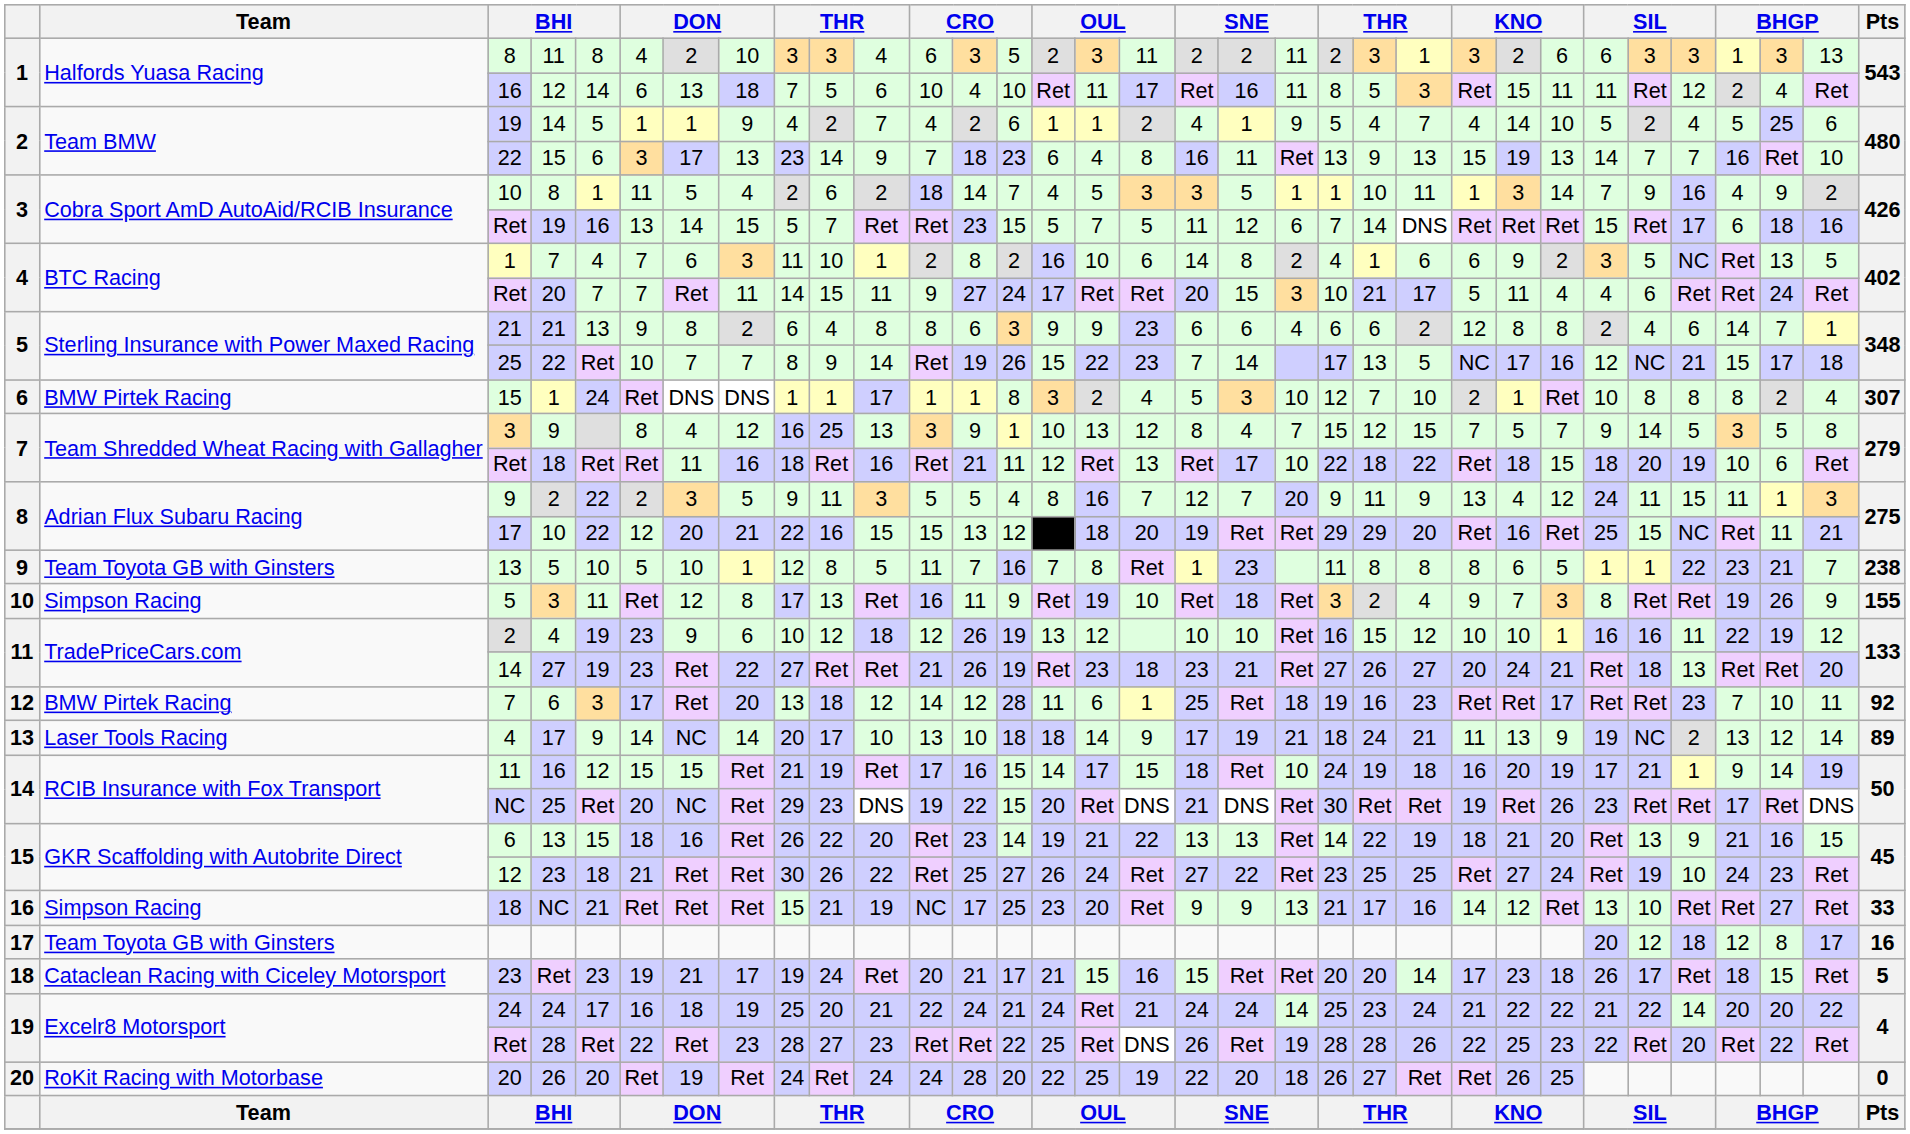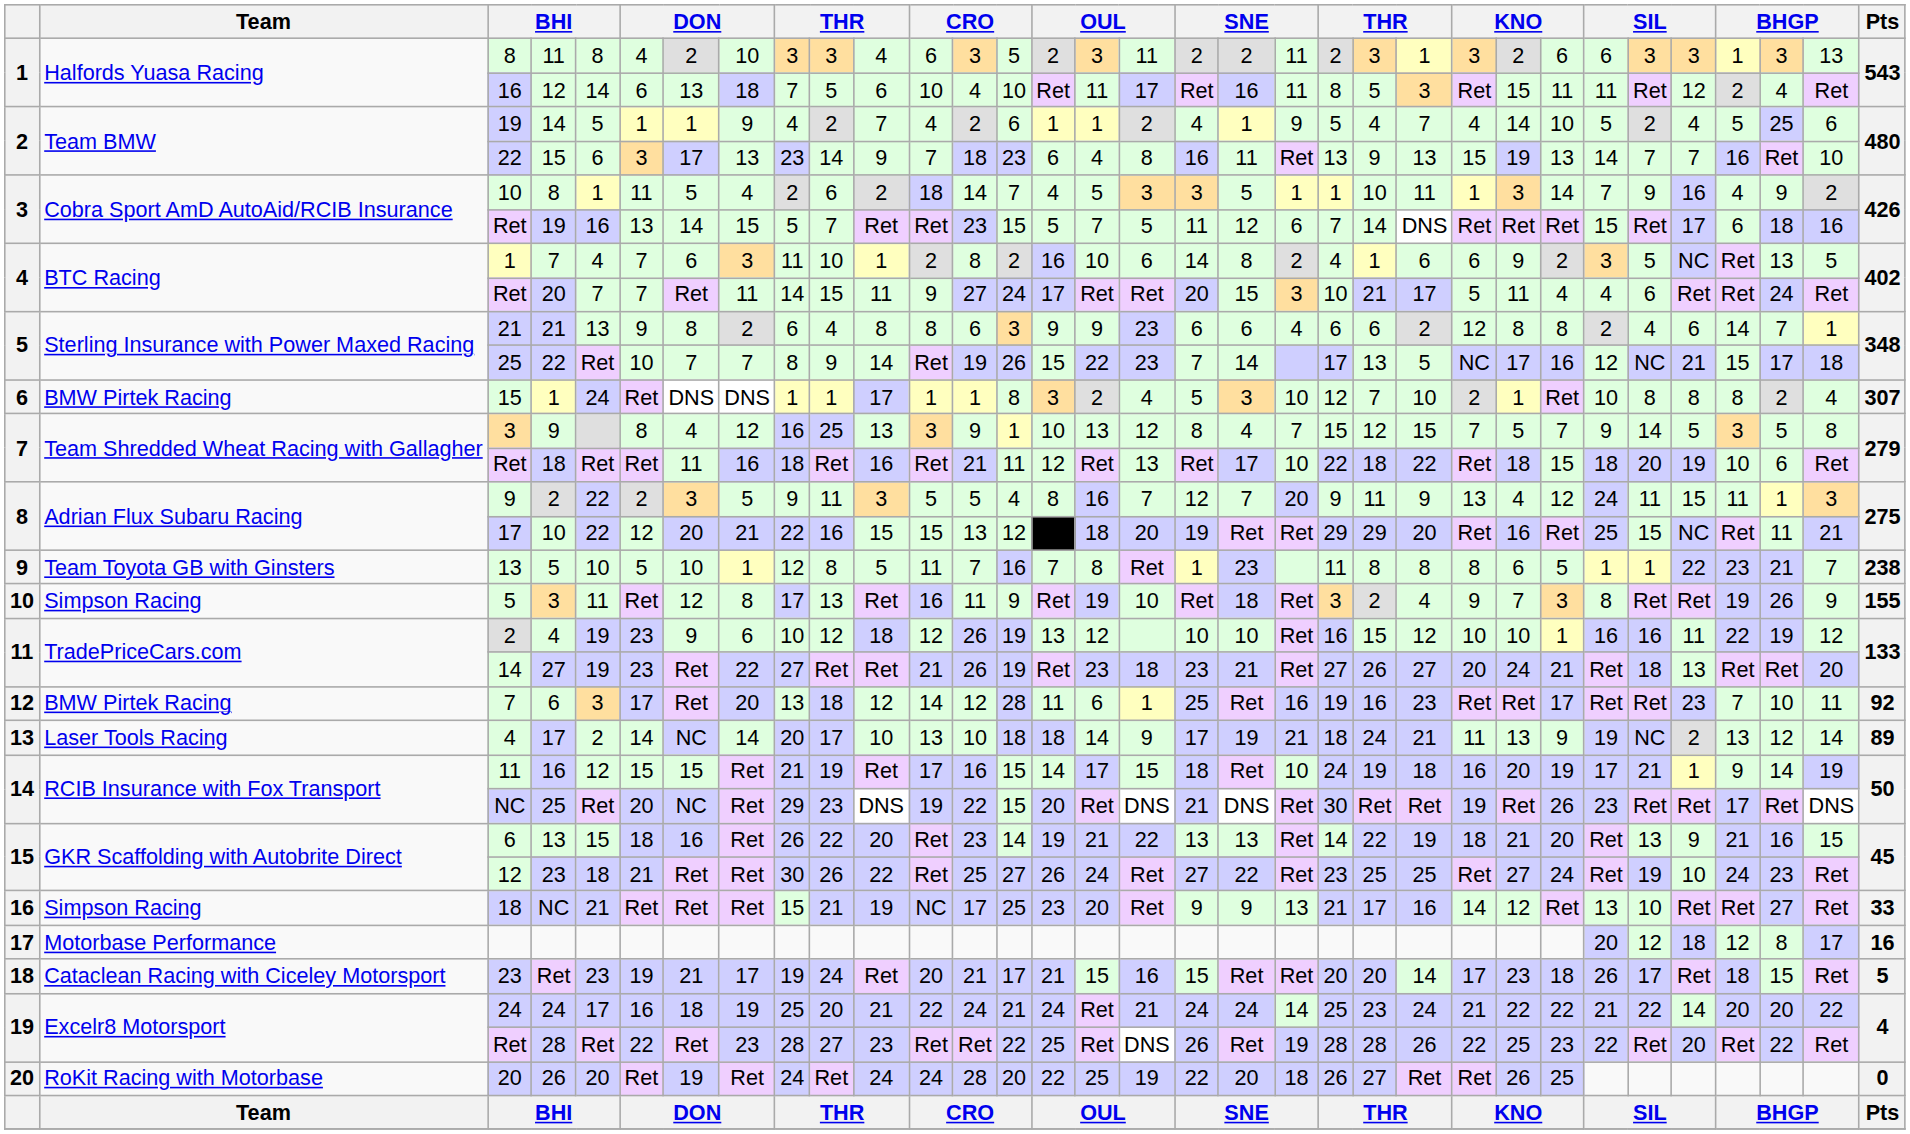(1296, 703) 18 -> (1296, 703) 16
(598, 737) 9 -> (598, 737) 2
(189, 942) Team Toyota GB with Ginsters -> (160, 942) Motorbase Performance
